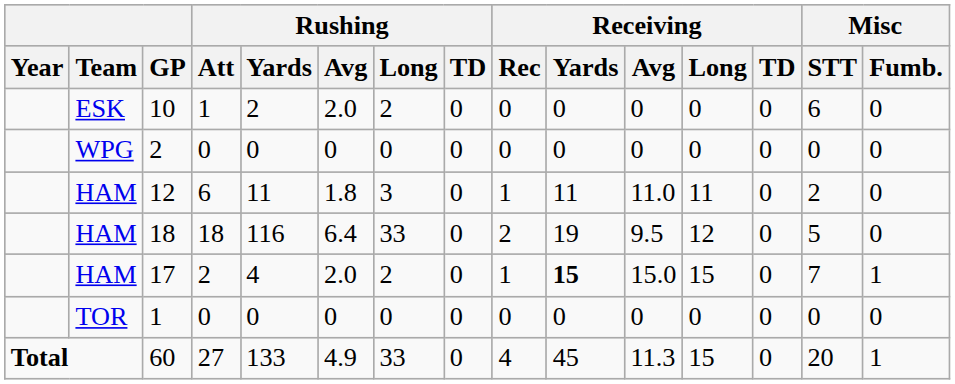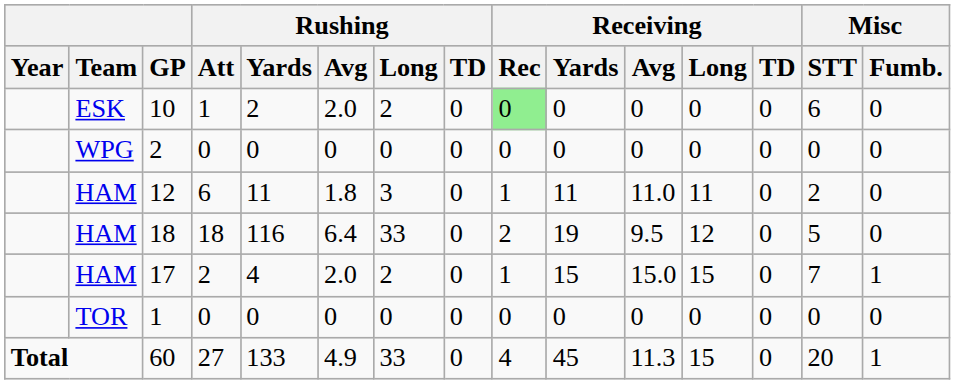(505, 108) no background -> (505, 108) lightgreen background
(566, 274) bold -> (566, 274) normal
